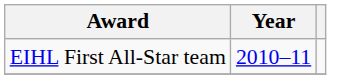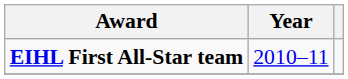(118, 56) normal -> (126, 56) bold
